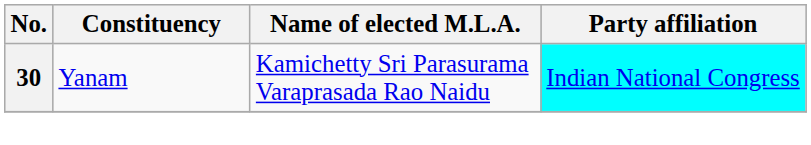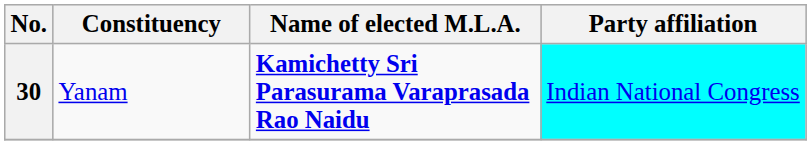(392, 77) normal -> (393, 91) bold
